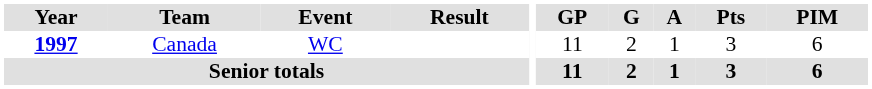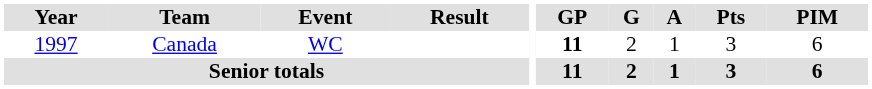(56, 44) bold -> (56, 44) normal
(572, 44) normal -> (572, 44) bold
